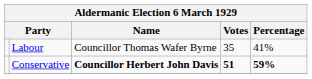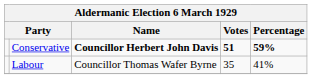rows swapped: (41, 64) <-> (28, 47)
